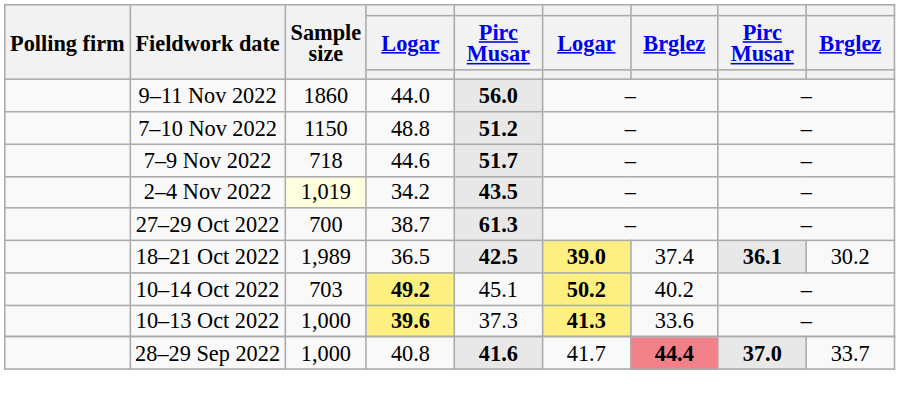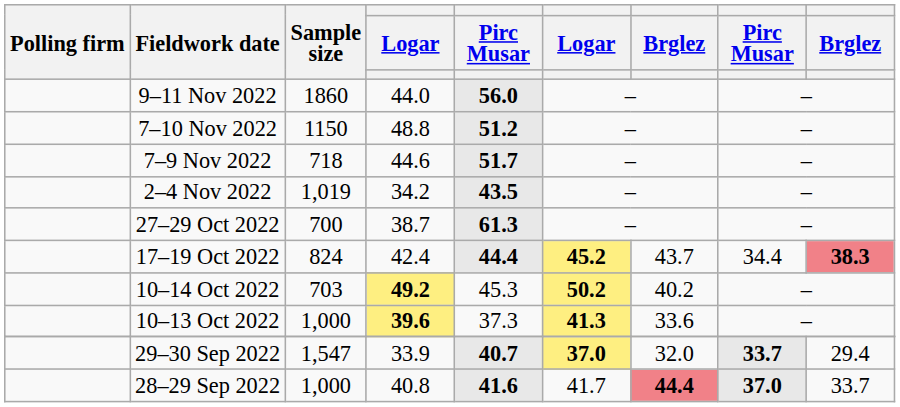(326, 193) lightyellow background -> (326, 193) no background
- row: (208, 257)
+ row: (208, 257)
(498, 289) 45.1 -> (498, 289) 45.3
+ row: (208, 353)
